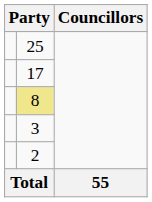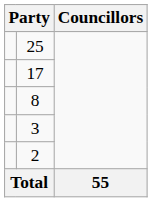(35, 100) khaki background -> (35, 100) no background
